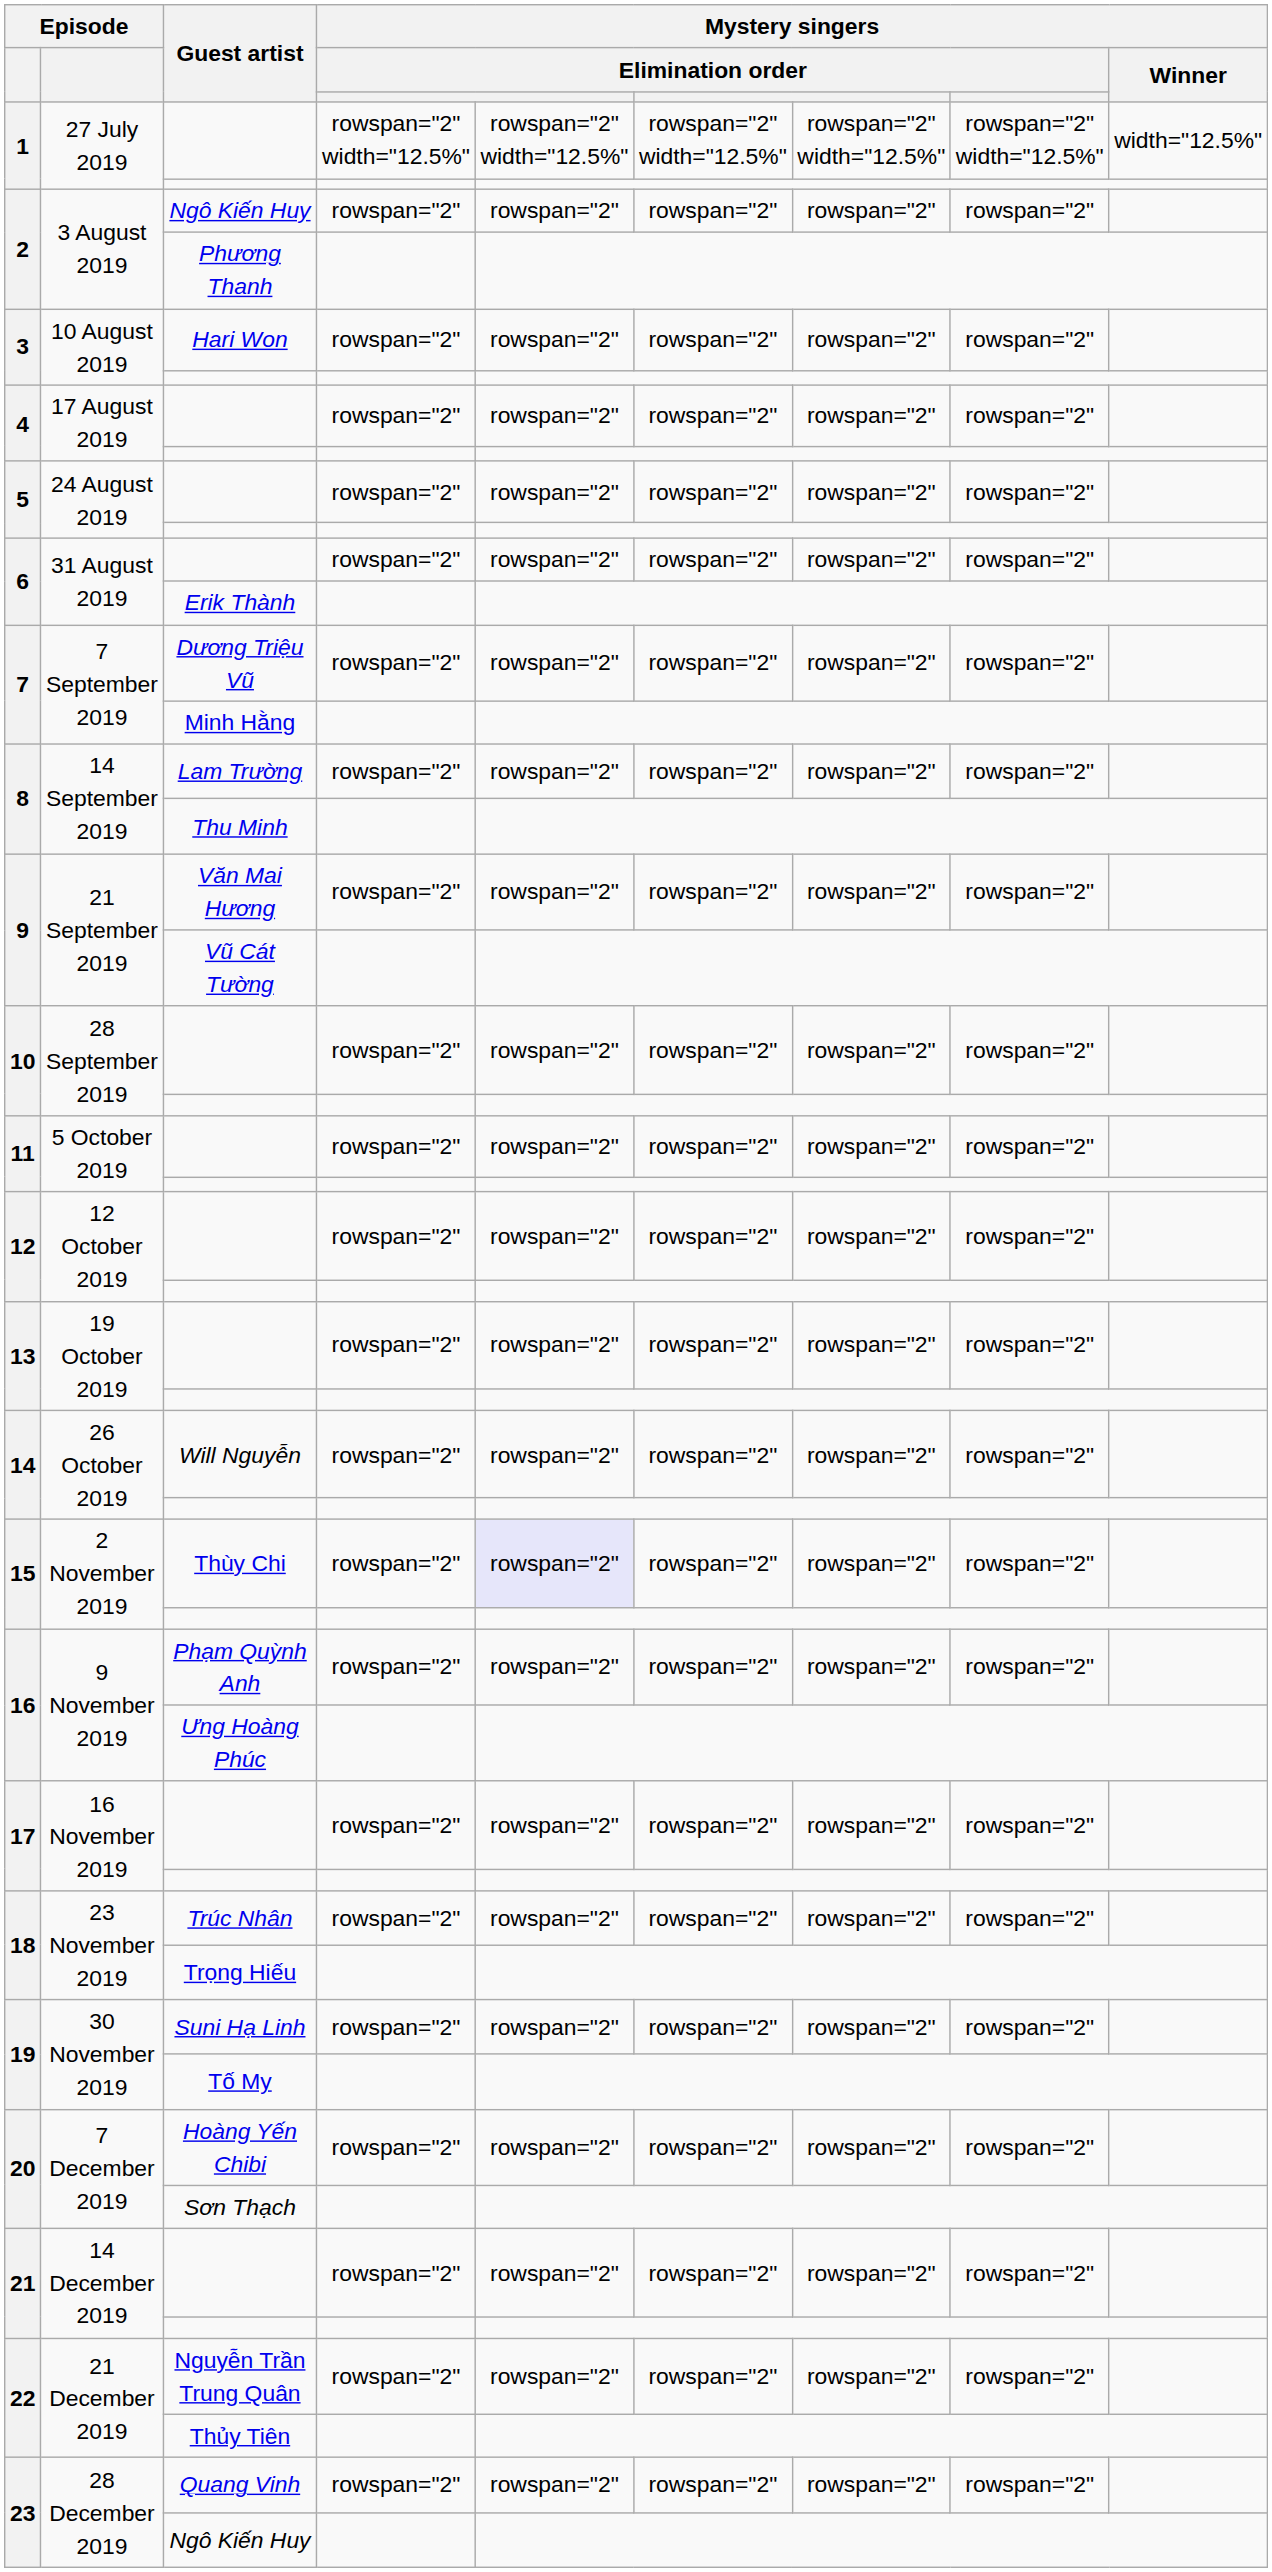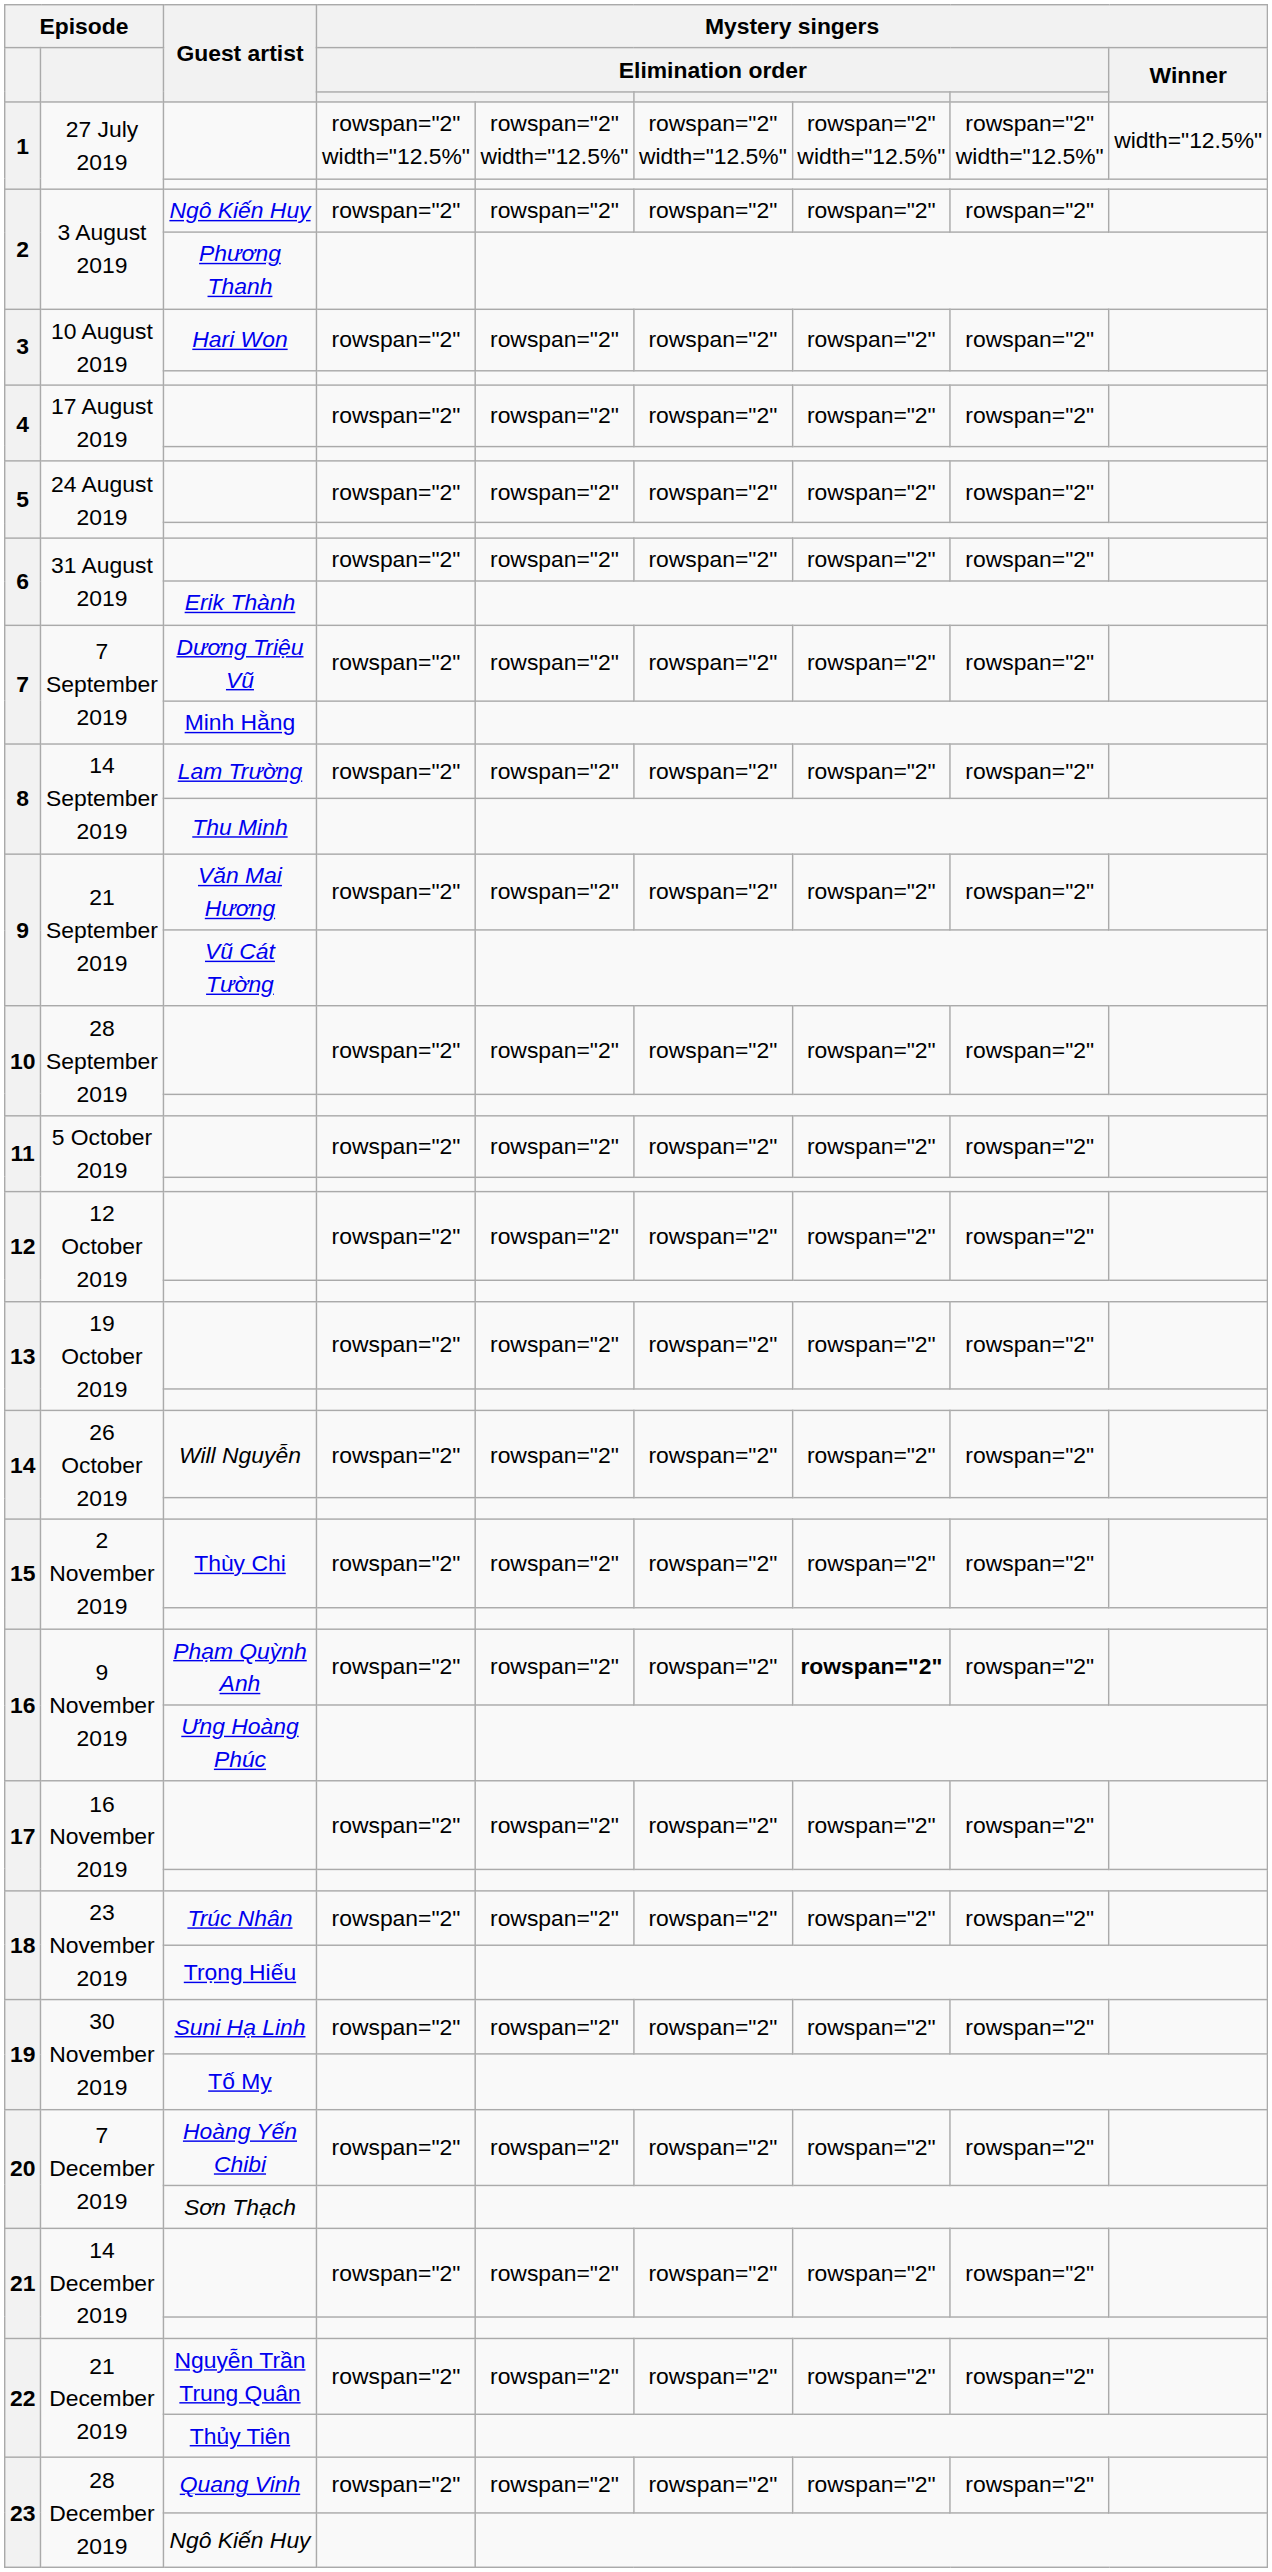(554, 1563) lavender background -> (554, 1563) no background
(871, 1667) normal -> (871, 1667) bold
